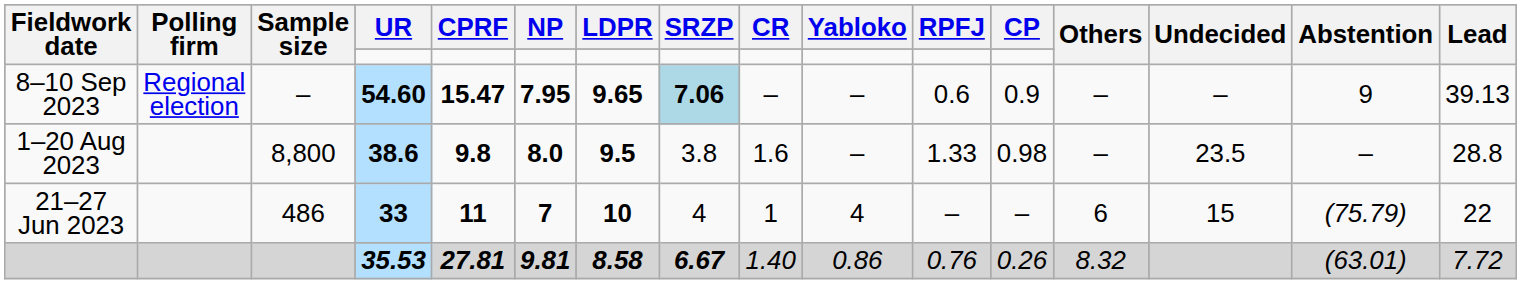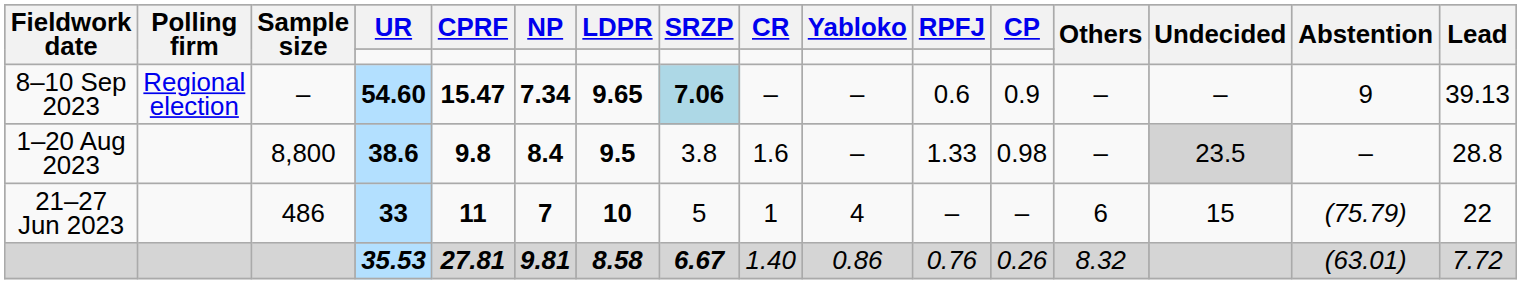(545, 94) 7.95 -> (545, 94) 7.34
(545, 153) 8.0 -> (545, 153) 8.4
(1220, 153) no background -> (1220, 153) lightgrey background
(699, 213) 4 -> (699, 213) 5
